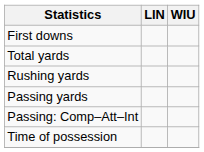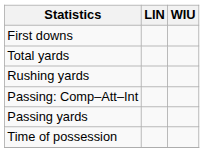rows swapped: (48, 96) <-> (73, 116)
